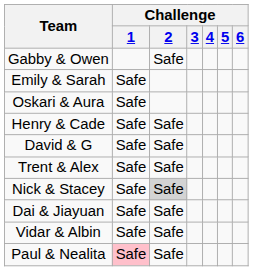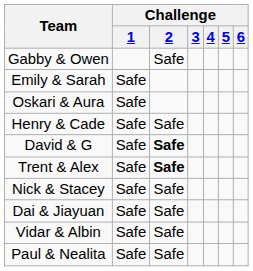(168, 145) normal -> (169, 145) bold
(168, 167) normal -> (169, 167) bold
(168, 189) lightgrey background -> (169, 189) no background
(131, 254) pink background -> (131, 254) no background
